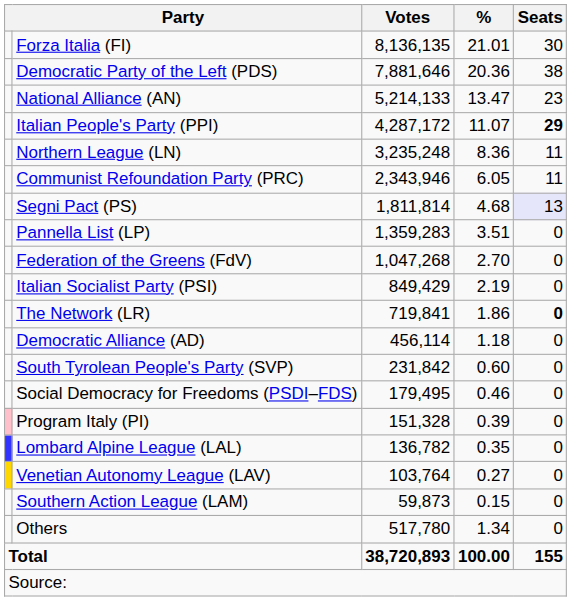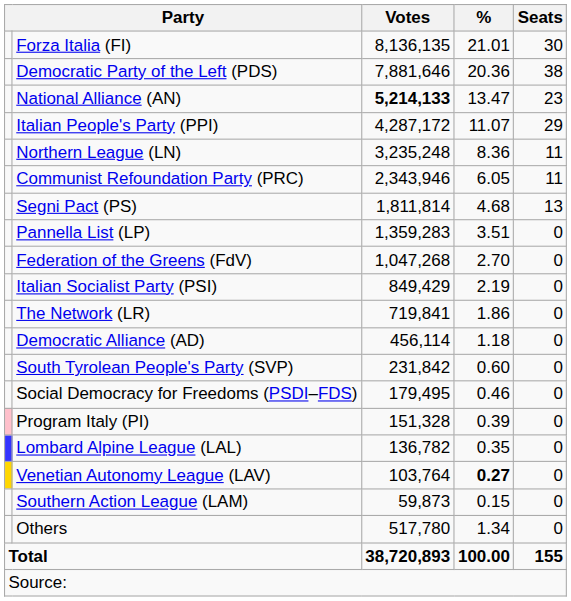(412, 98) normal -> (412, 98) bold
(553, 125) bold -> (553, 125) normal
(553, 206) lavender background -> (553, 206) no background
(558, 313) bold -> (558, 313) normal
(493, 475) normal -> (493, 475) bold
